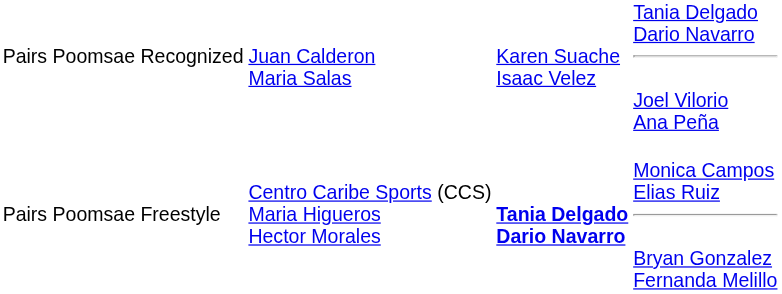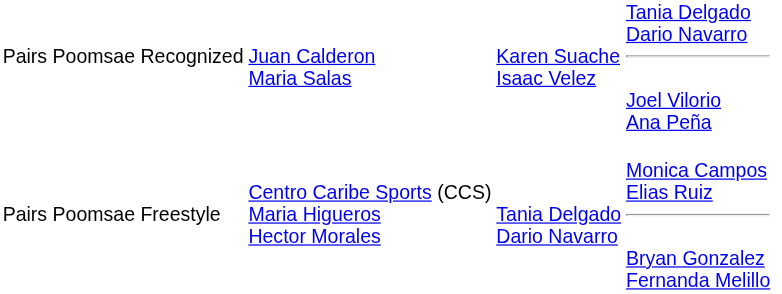(562, 225) bold -> (559, 225) normal
